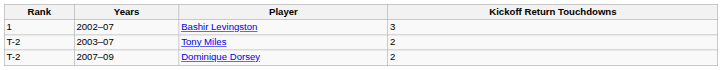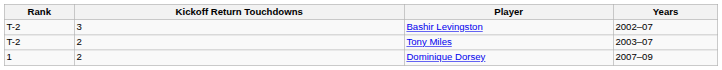columns swapped: (553, 12) <-> (127, 12)
(9, 27) 1 -> (13, 27) T-2
(13, 57) T-2 -> (9, 57) 1
